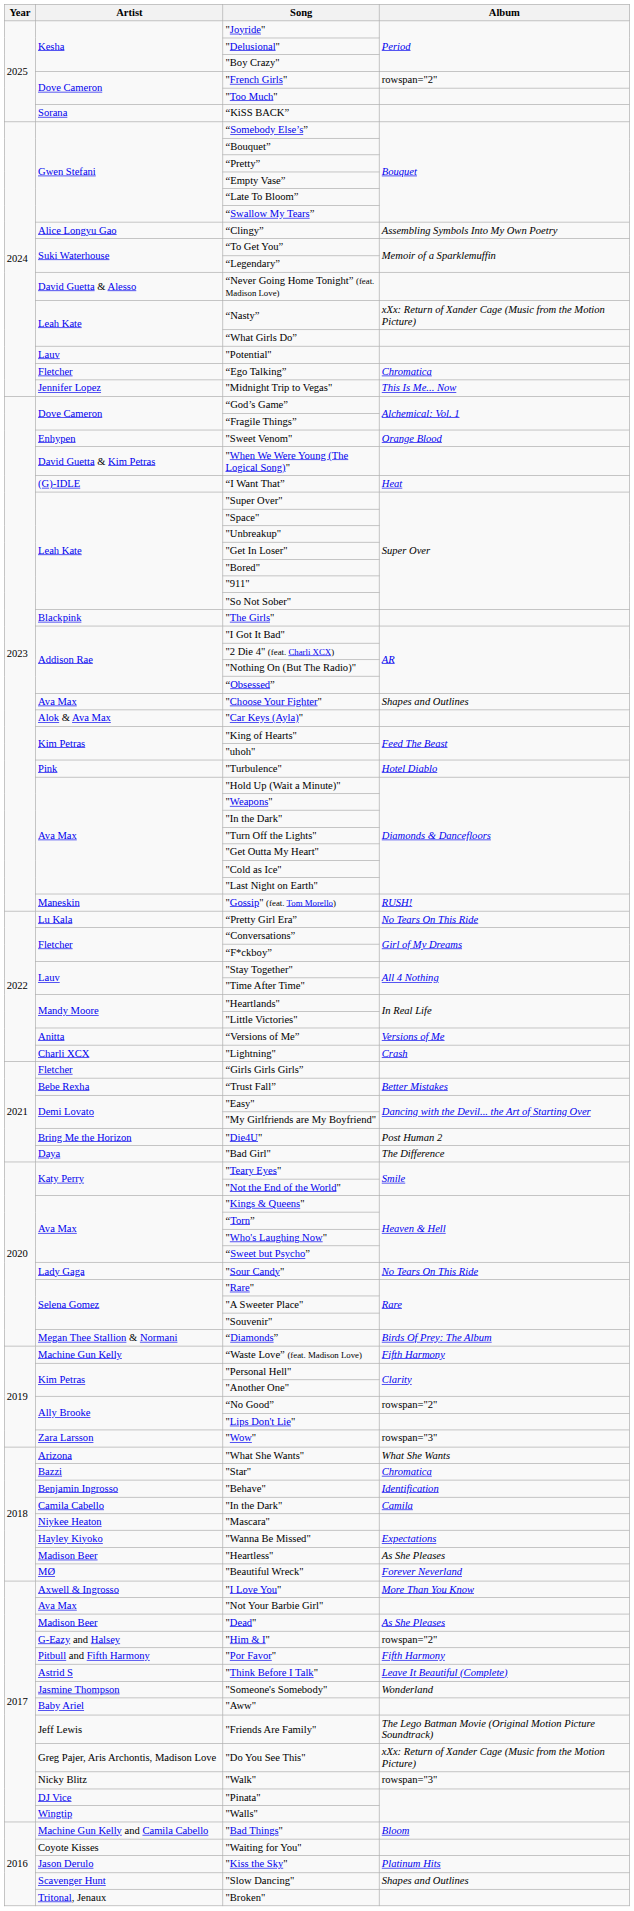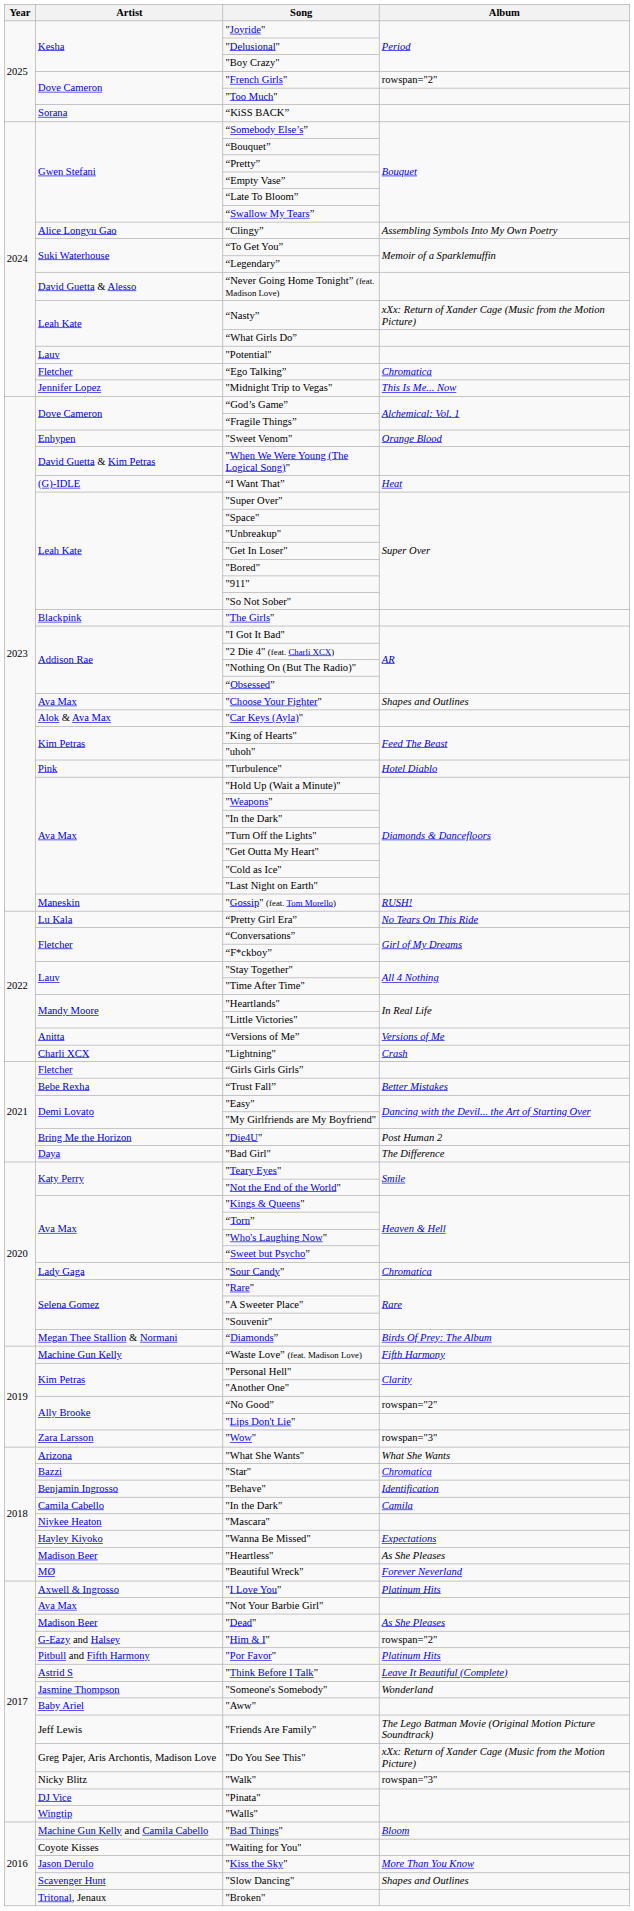(430, 1271) No Tears On This Ride -> (407, 1271) Chromatica
(428, 1589) More Than You Know -> (411, 1589) Platinum Hits
(413, 1656) Fifth Harmony -> (411, 1656) Platinum Hits
(411, 1864) Platinum Hits -> (428, 1864) More Than You Know
